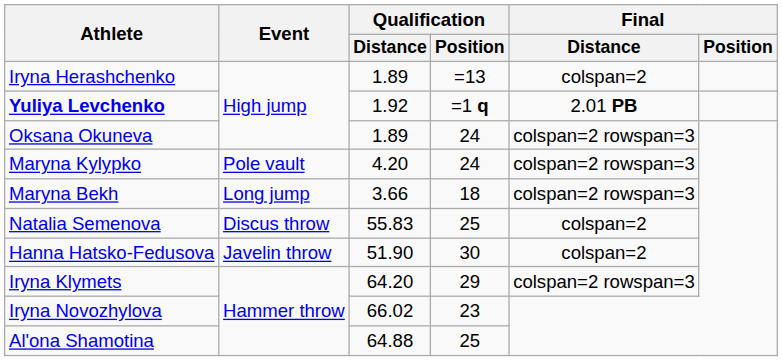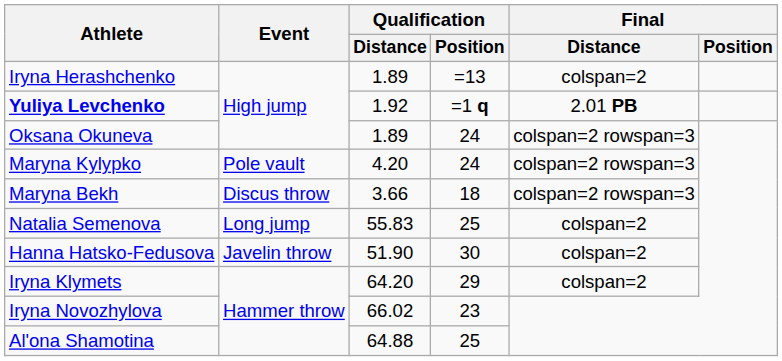(266, 194) Long jump -> (276, 194) Discus throw
(276, 223) Discus throw -> (266, 223) Long jump
(604, 282) colspan=2 rowspan=3 -> (604, 282) colspan=2
